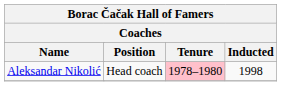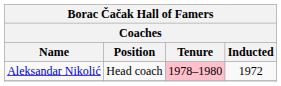(251, 71) 1998 -> (251, 71) 1972
